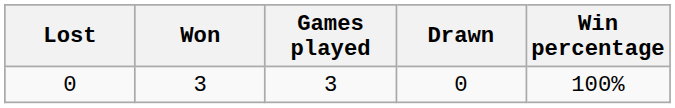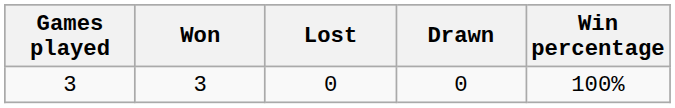columns swapped: (331, 36) <-> (70, 36)
